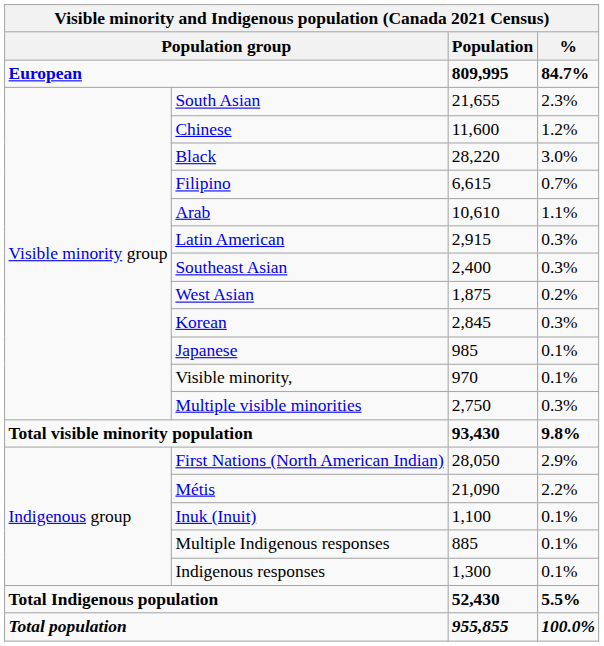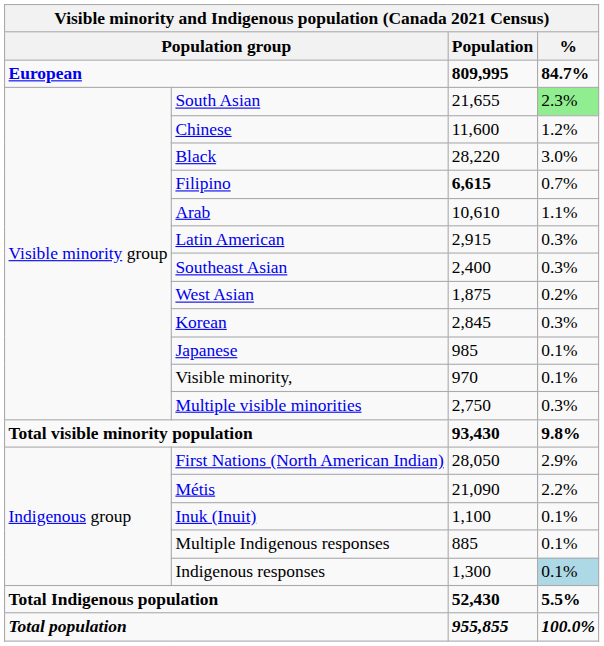(559, 101) no background -> (559, 101) lightgreen background
(471, 184) normal -> (471, 184) bold
(559, 571) no background -> (559, 571) lightblue background
